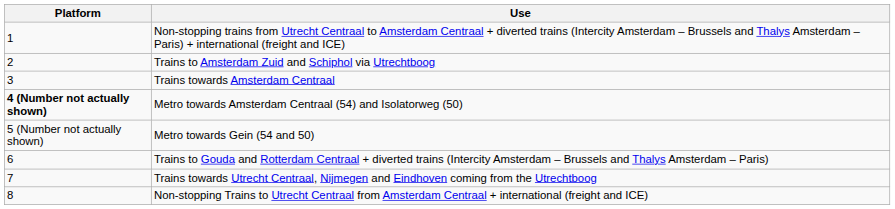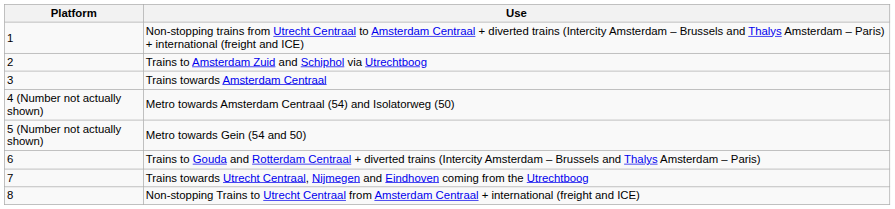(68, 104) bold -> (64, 104) normal
